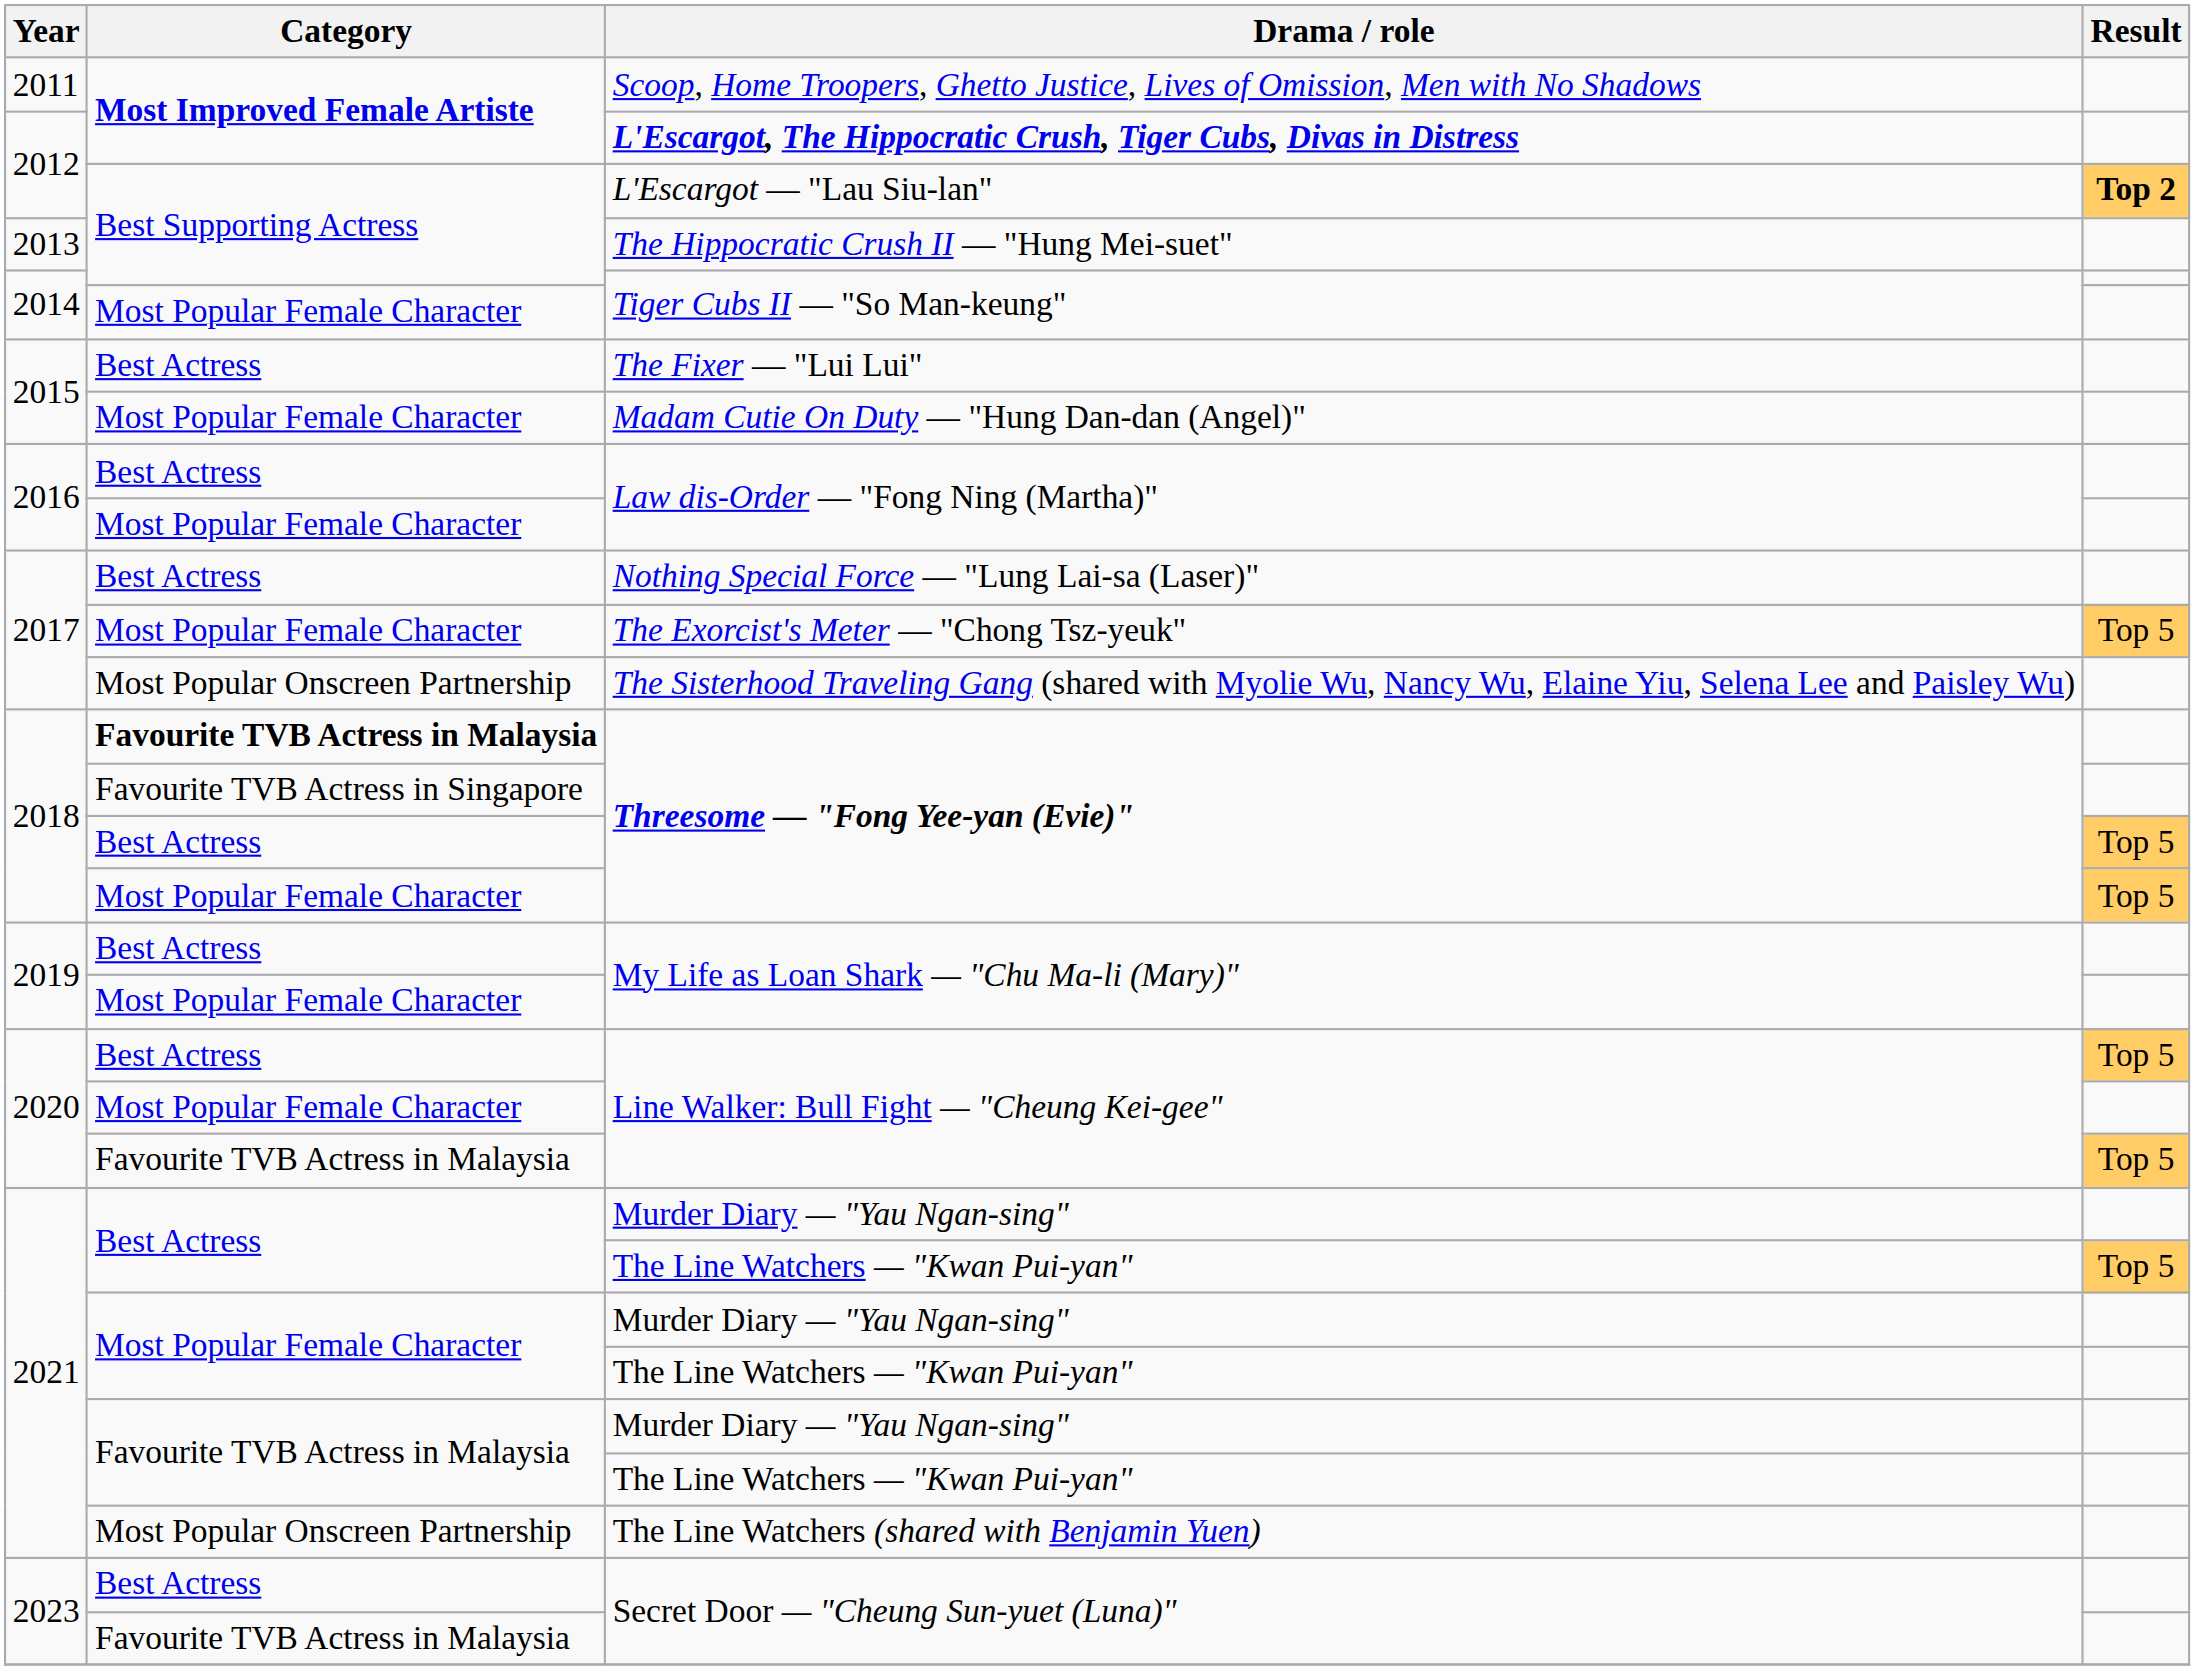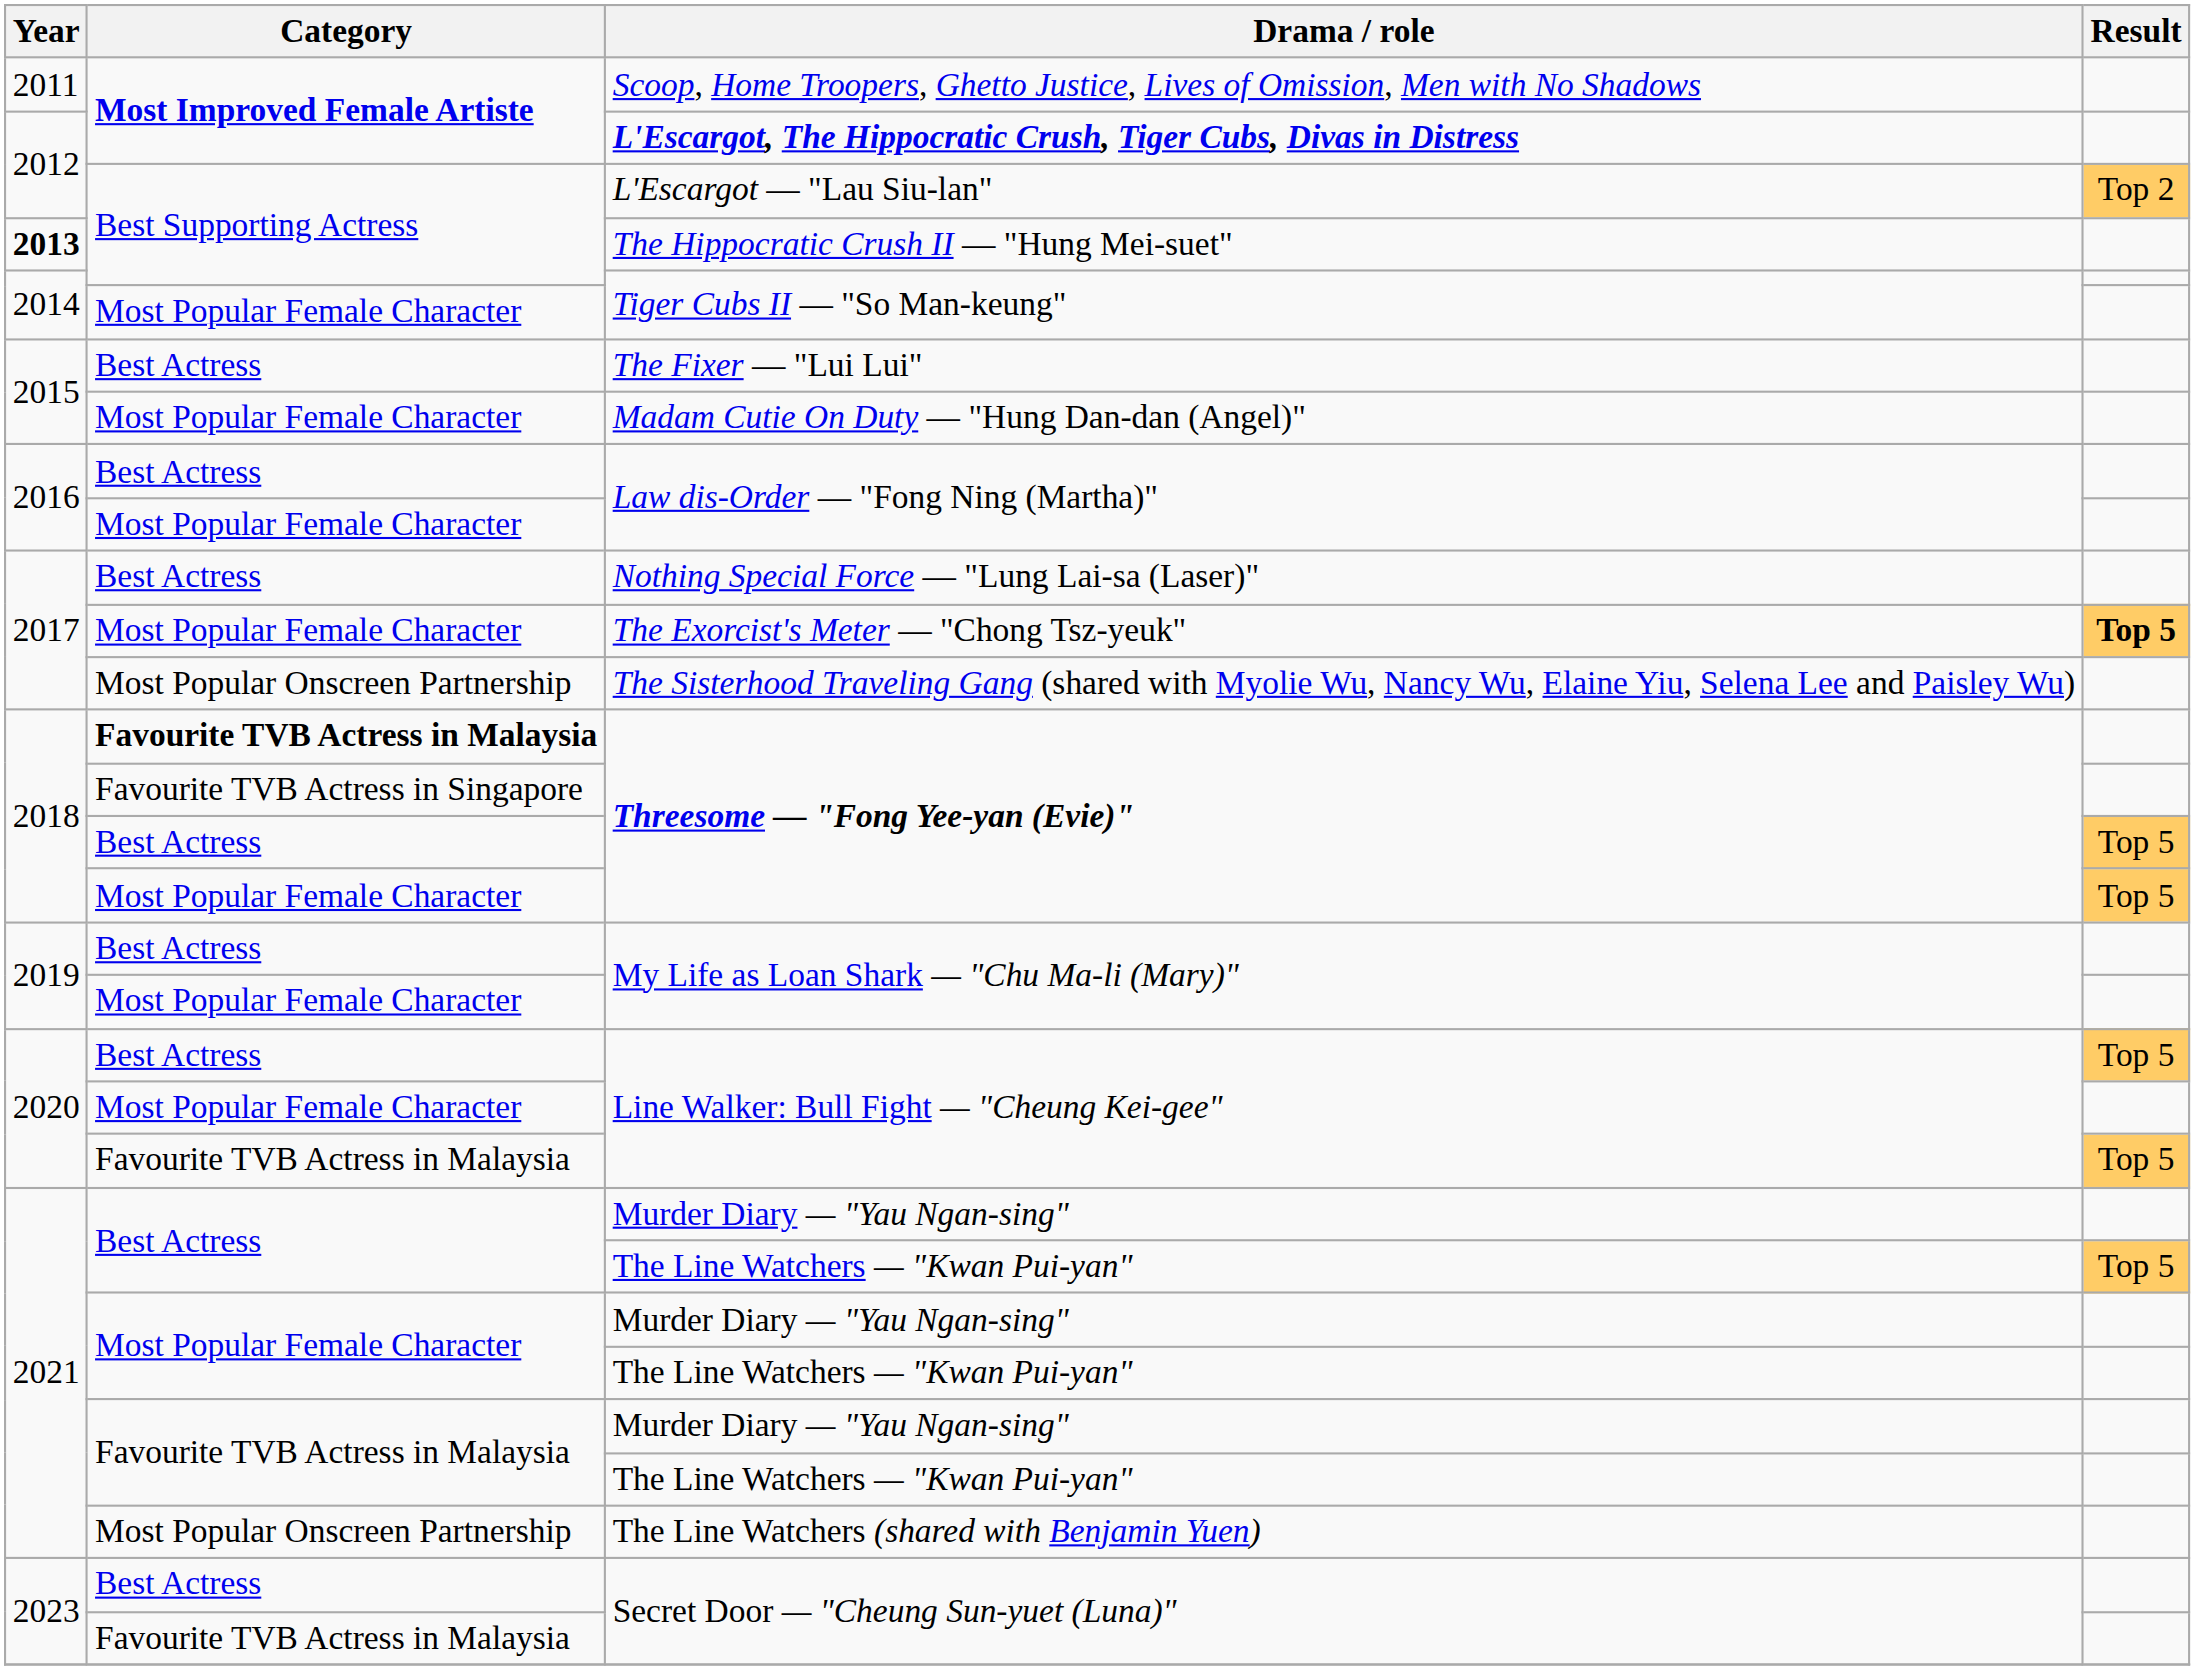(2136, 190) bold -> (2136, 190) normal
(46, 243) normal -> (46, 243) bold
(2136, 629) normal -> (2136, 629) bold
